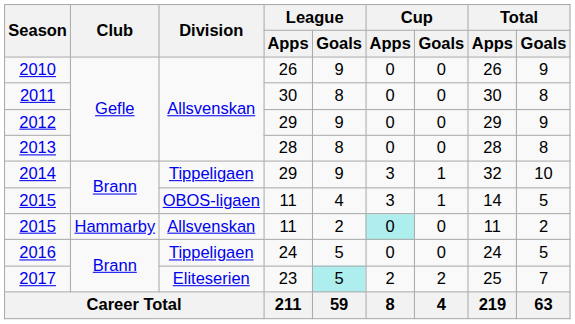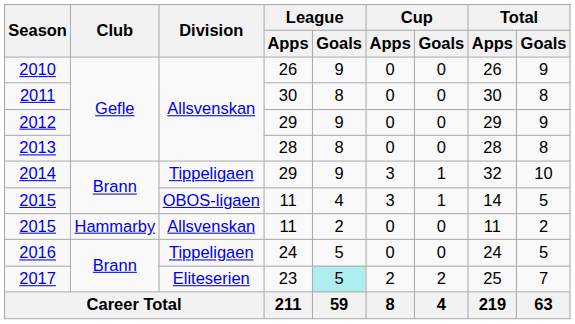(390, 226) paleturquoise background -> (390, 226) no background
